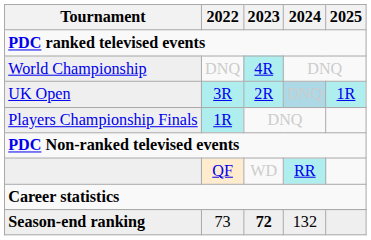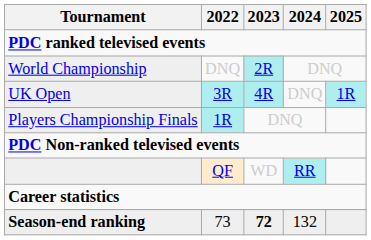(264, 68) 4R -> (264, 68) 2R
(264, 94) 2R -> (264, 94) 4R
(305, 94) lightblue background -> (305, 94) no background
